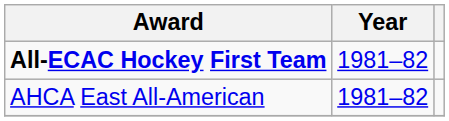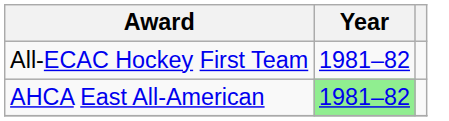(168, 60) bold -> (159, 60) normal
(383, 97) no background -> (364, 97) lightgreen background
